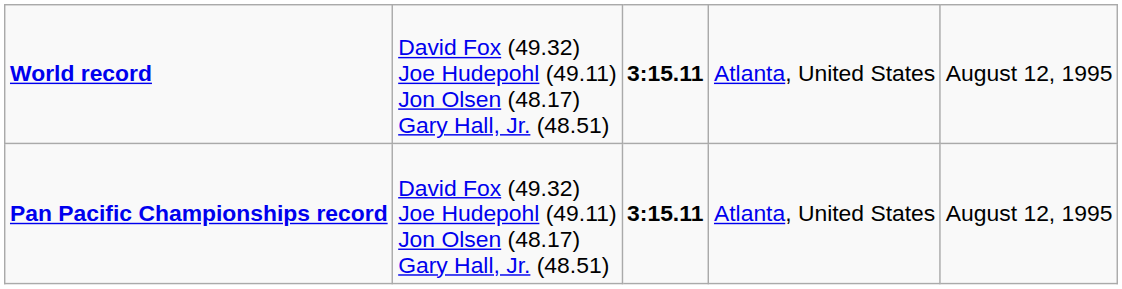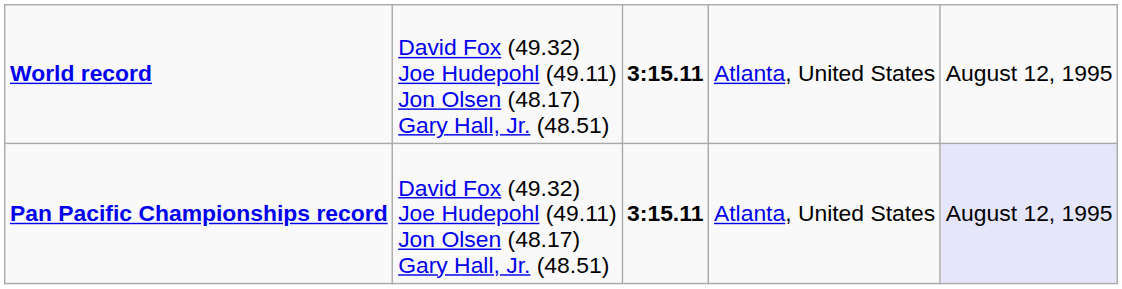(1029, 213) no background -> (1029, 213) lavender background
